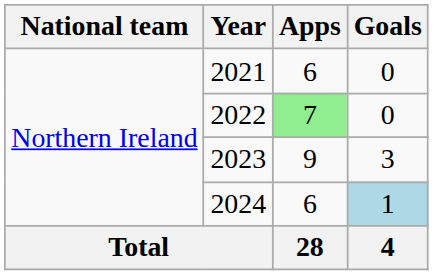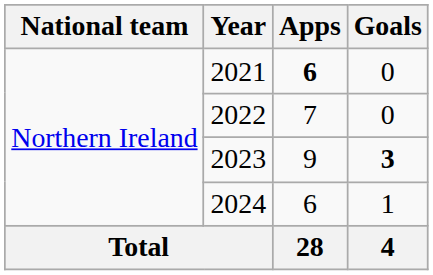(310, 70) normal -> (310, 70) bold
(310, 114) lightgreen background -> (310, 114) no background
(388, 159) normal -> (388, 159) bold
(388, 203) lightblue background -> (388, 203) no background
